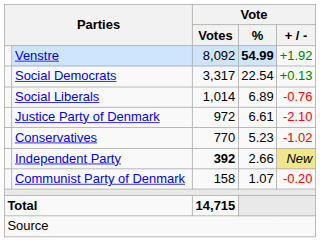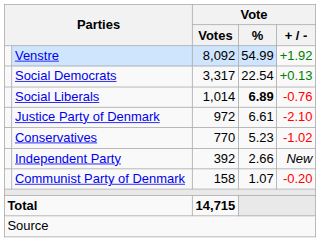(257, 55) bold -> (257, 55) normal
(261, 96) normal -> (261, 96) bold
(224, 158) bold -> (224, 158) normal
(299, 158) khaki background -> (299, 158) no background
